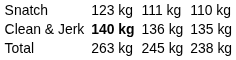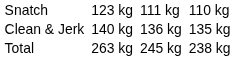(113, 29) bold -> (112, 29) normal
